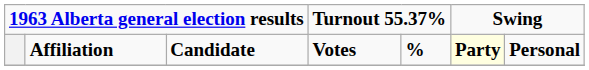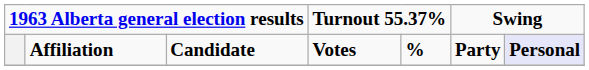(478, 49) lightyellow background -> (478, 49) no background
(545, 49) no background -> (545, 49) lavender background
